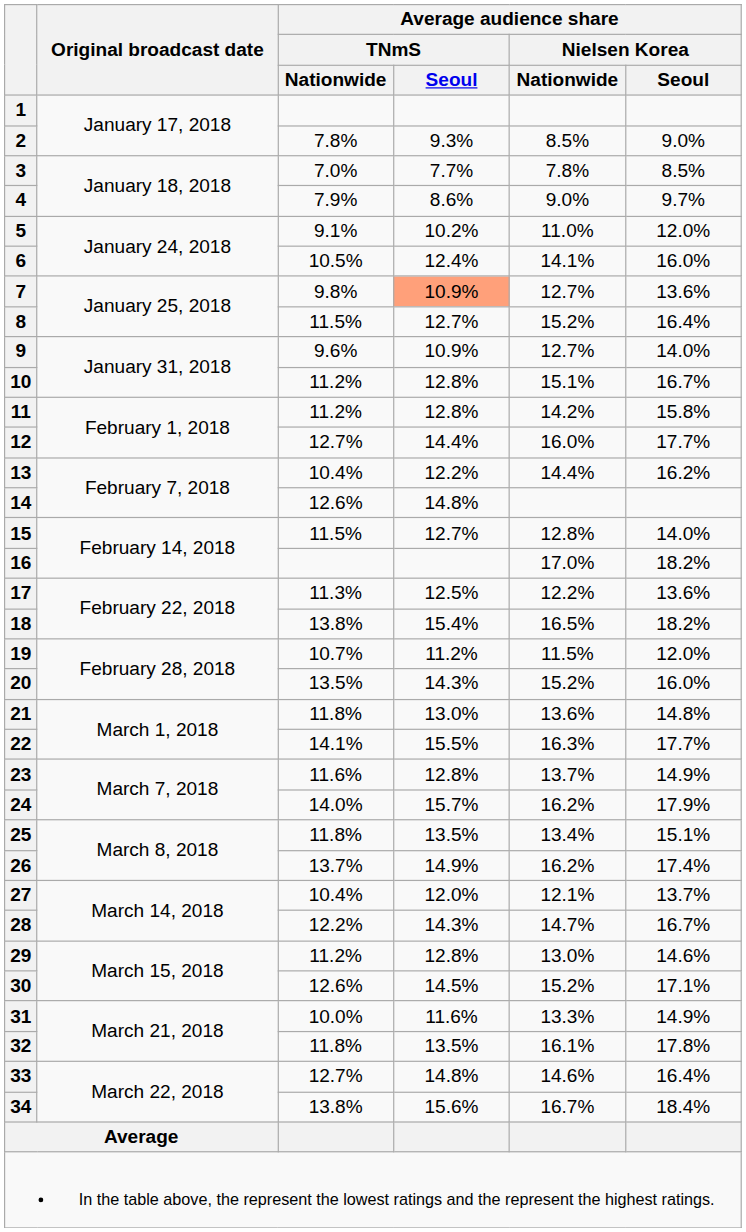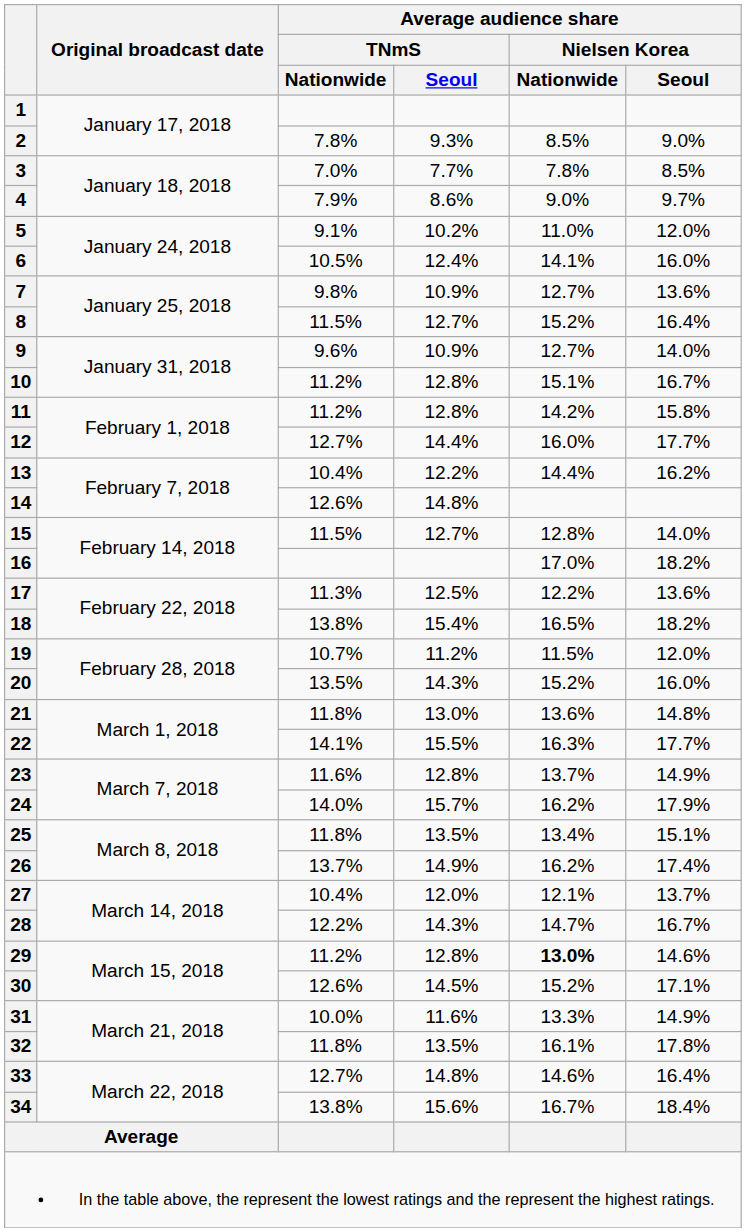(452, 291) lightsalmon background -> (452, 291) no background
(567, 955) normal -> (567, 955) bold
